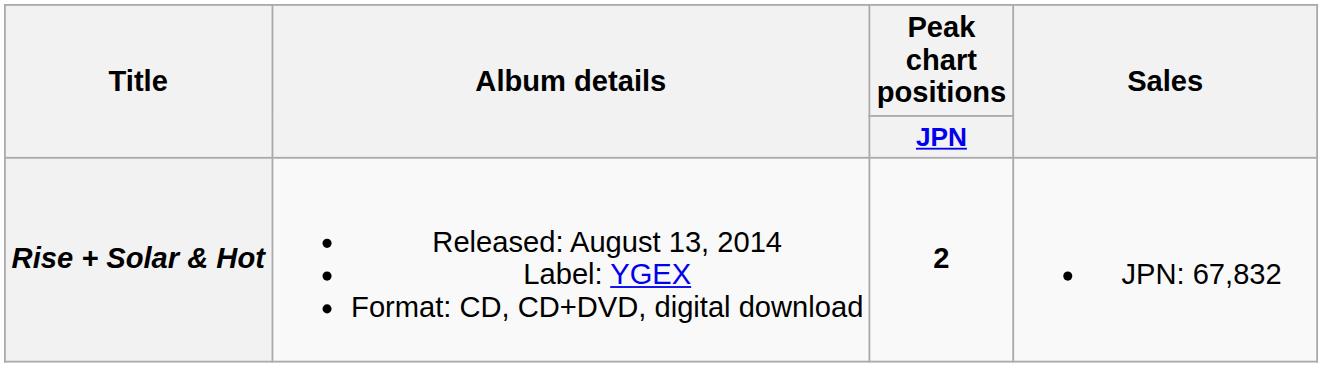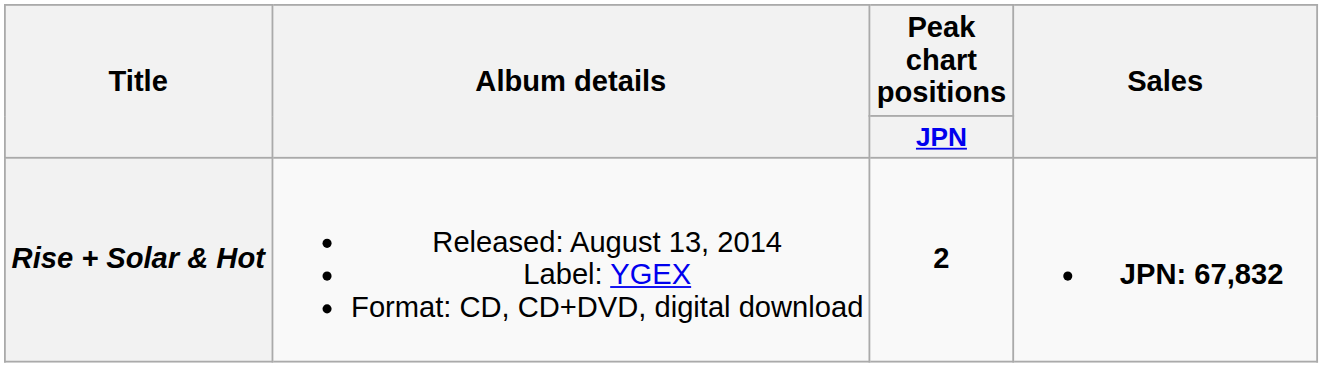(1165, 276) normal -> (1165, 276) bold
